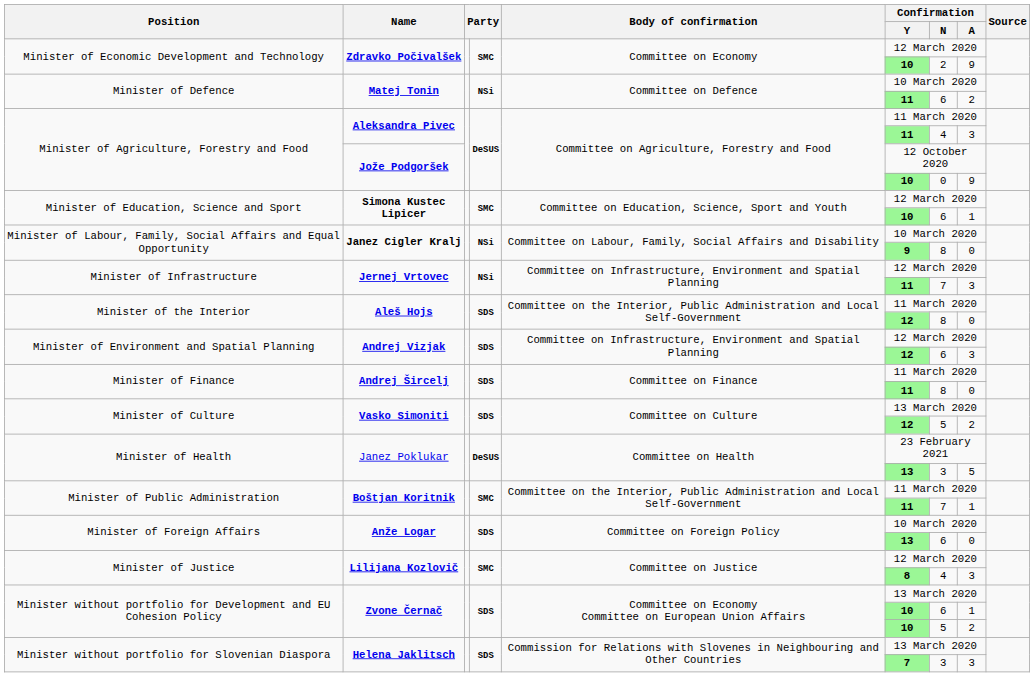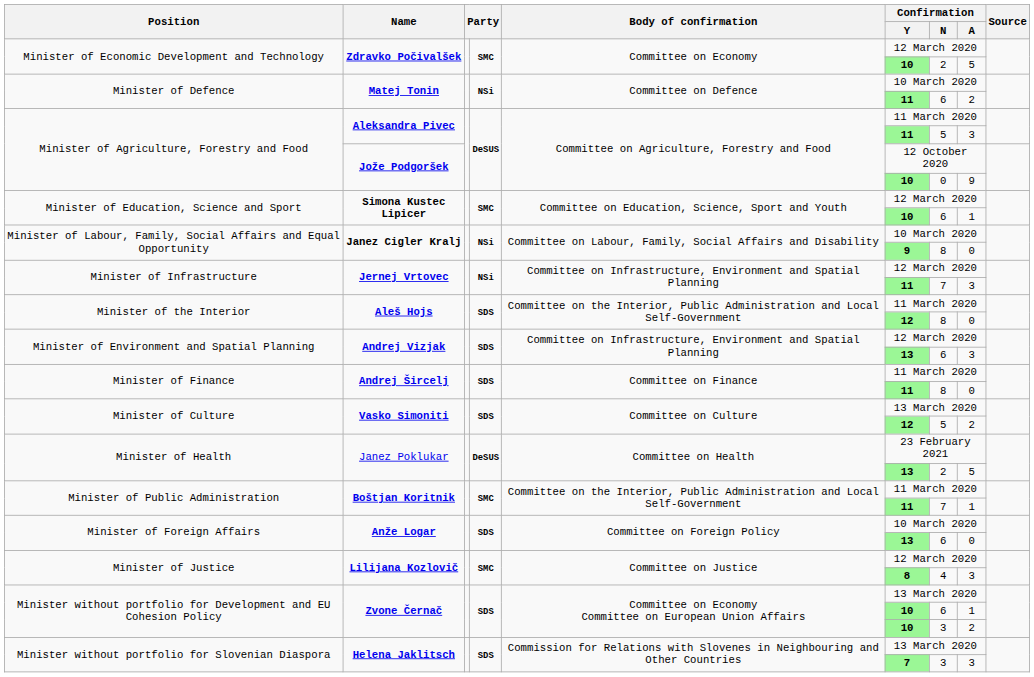(972, 65) 9 -> (972, 65) 5
(943, 135) 4 -> (943, 135) 5
(907, 355) 12 -> (907, 355) 13
(943, 472) 3 -> (943, 472) 2
(943, 628) 5 -> (943, 628) 3
